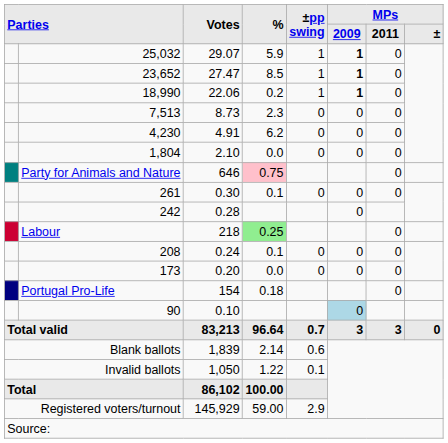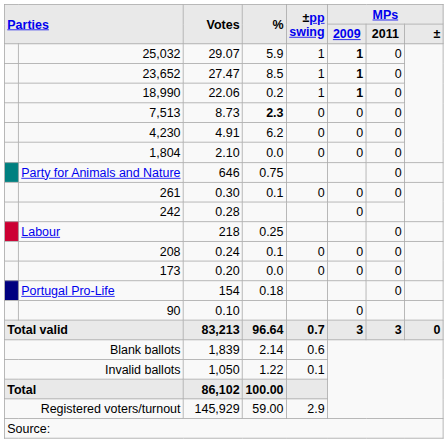(275, 113) normal -> (275, 113) bold
(271, 172) pink background -> (271, 172) no background
(271, 232) lightgreen background -> (271, 232) no background
(360, 310) lightblue background -> (360, 310) no background
